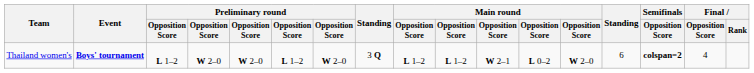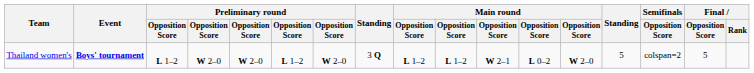(621, 55) 6 -> (621, 55) 5
(663, 55) bold -> (663, 55) normal
(705, 55) 4 -> (705, 55) 5
